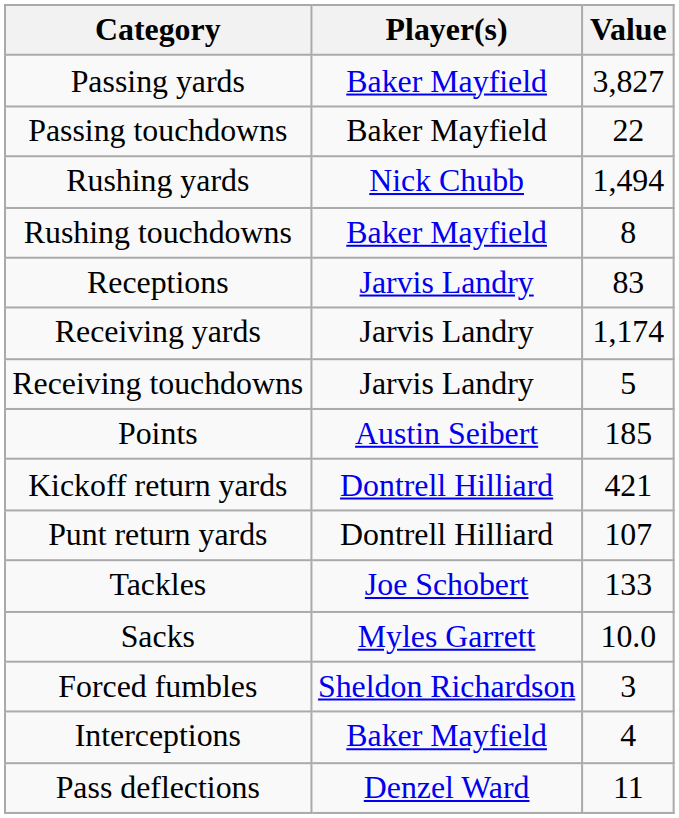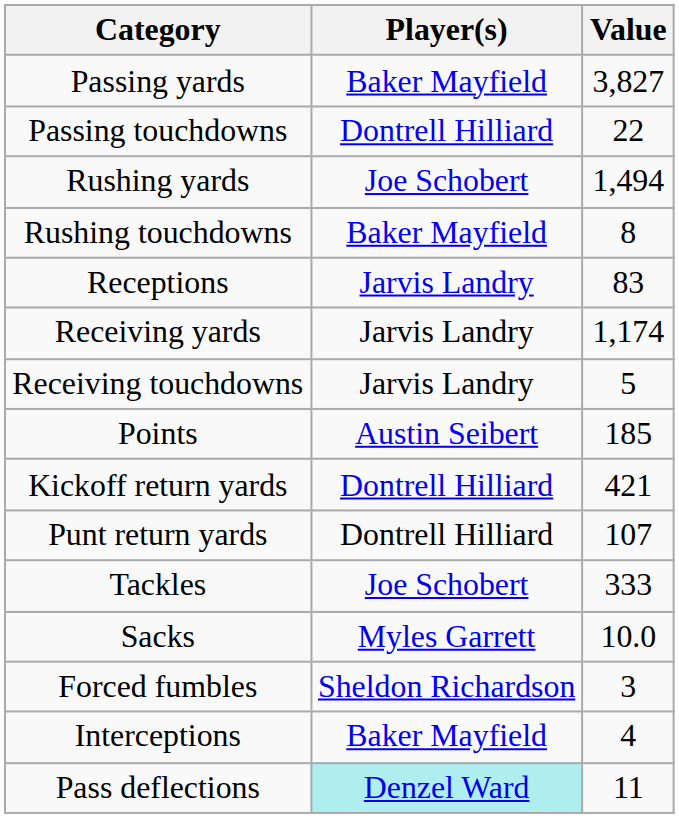(447, 130) Baker Mayfield -> (447, 130) Dontrell Hilliard
(447, 181) Nick Chubb -> (447, 181) Joe Schobert
(628, 585) 133 -> (628, 585) 333
(447, 787) no background -> (447, 787) paleturquoise background
